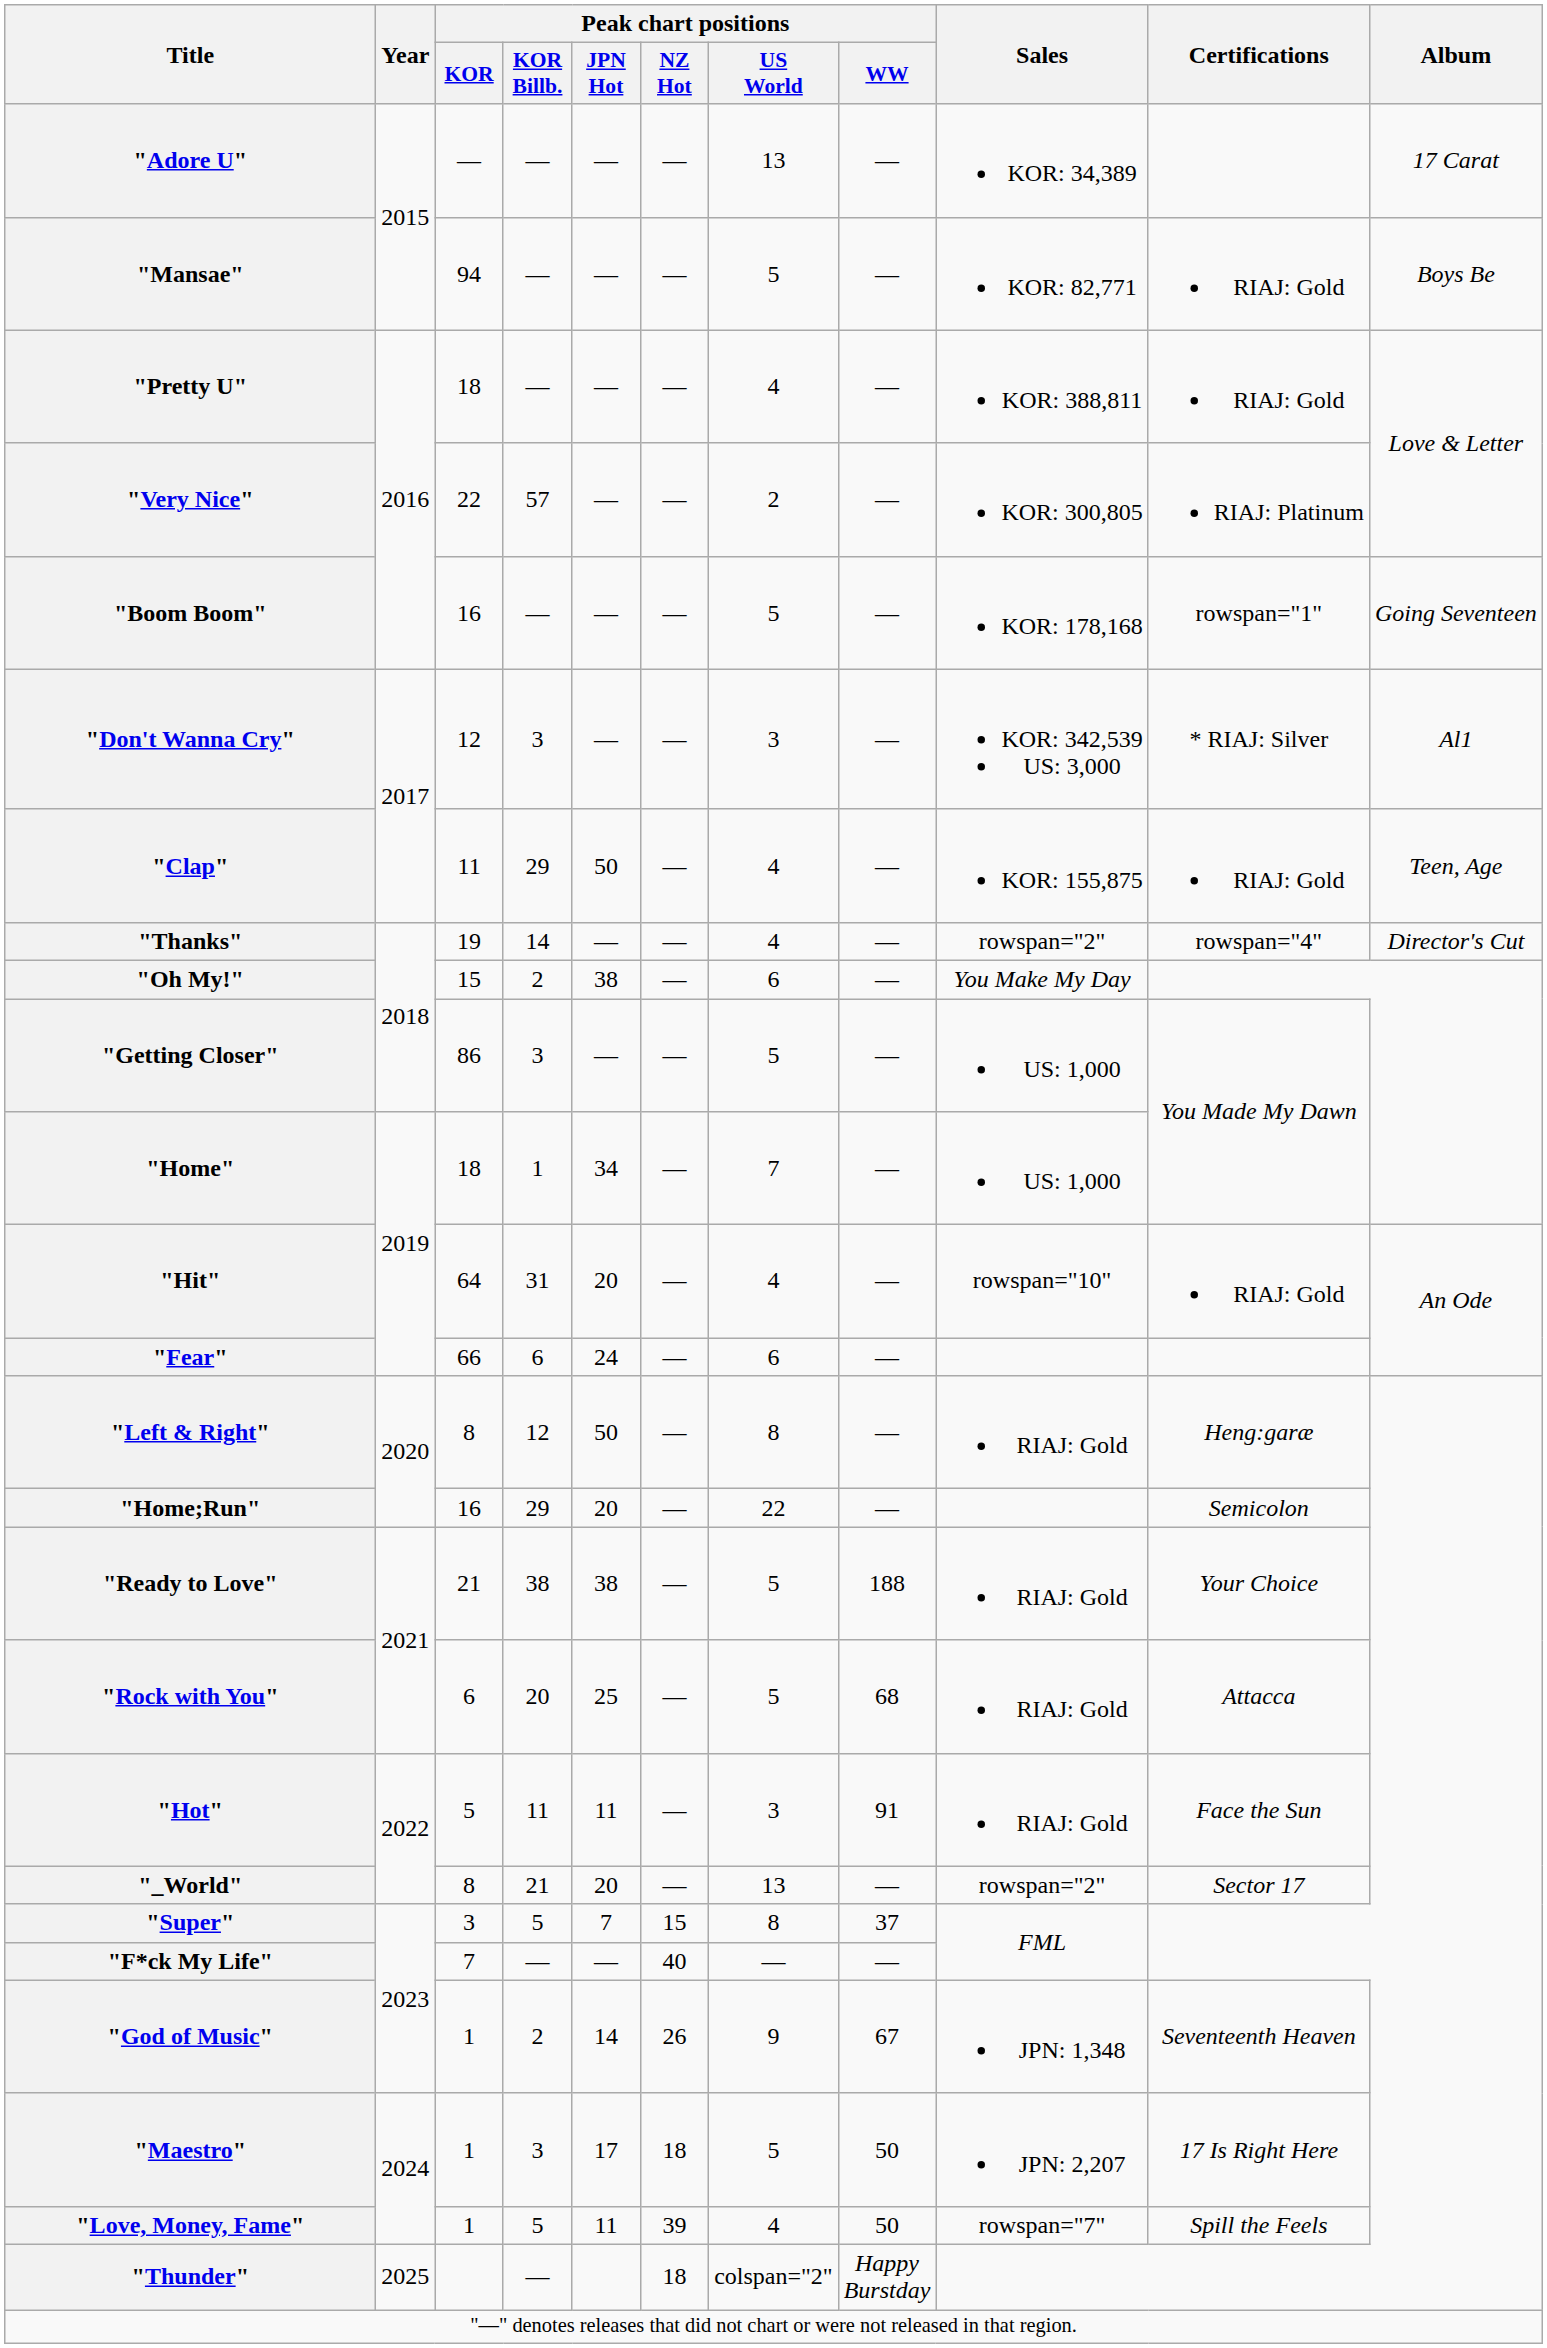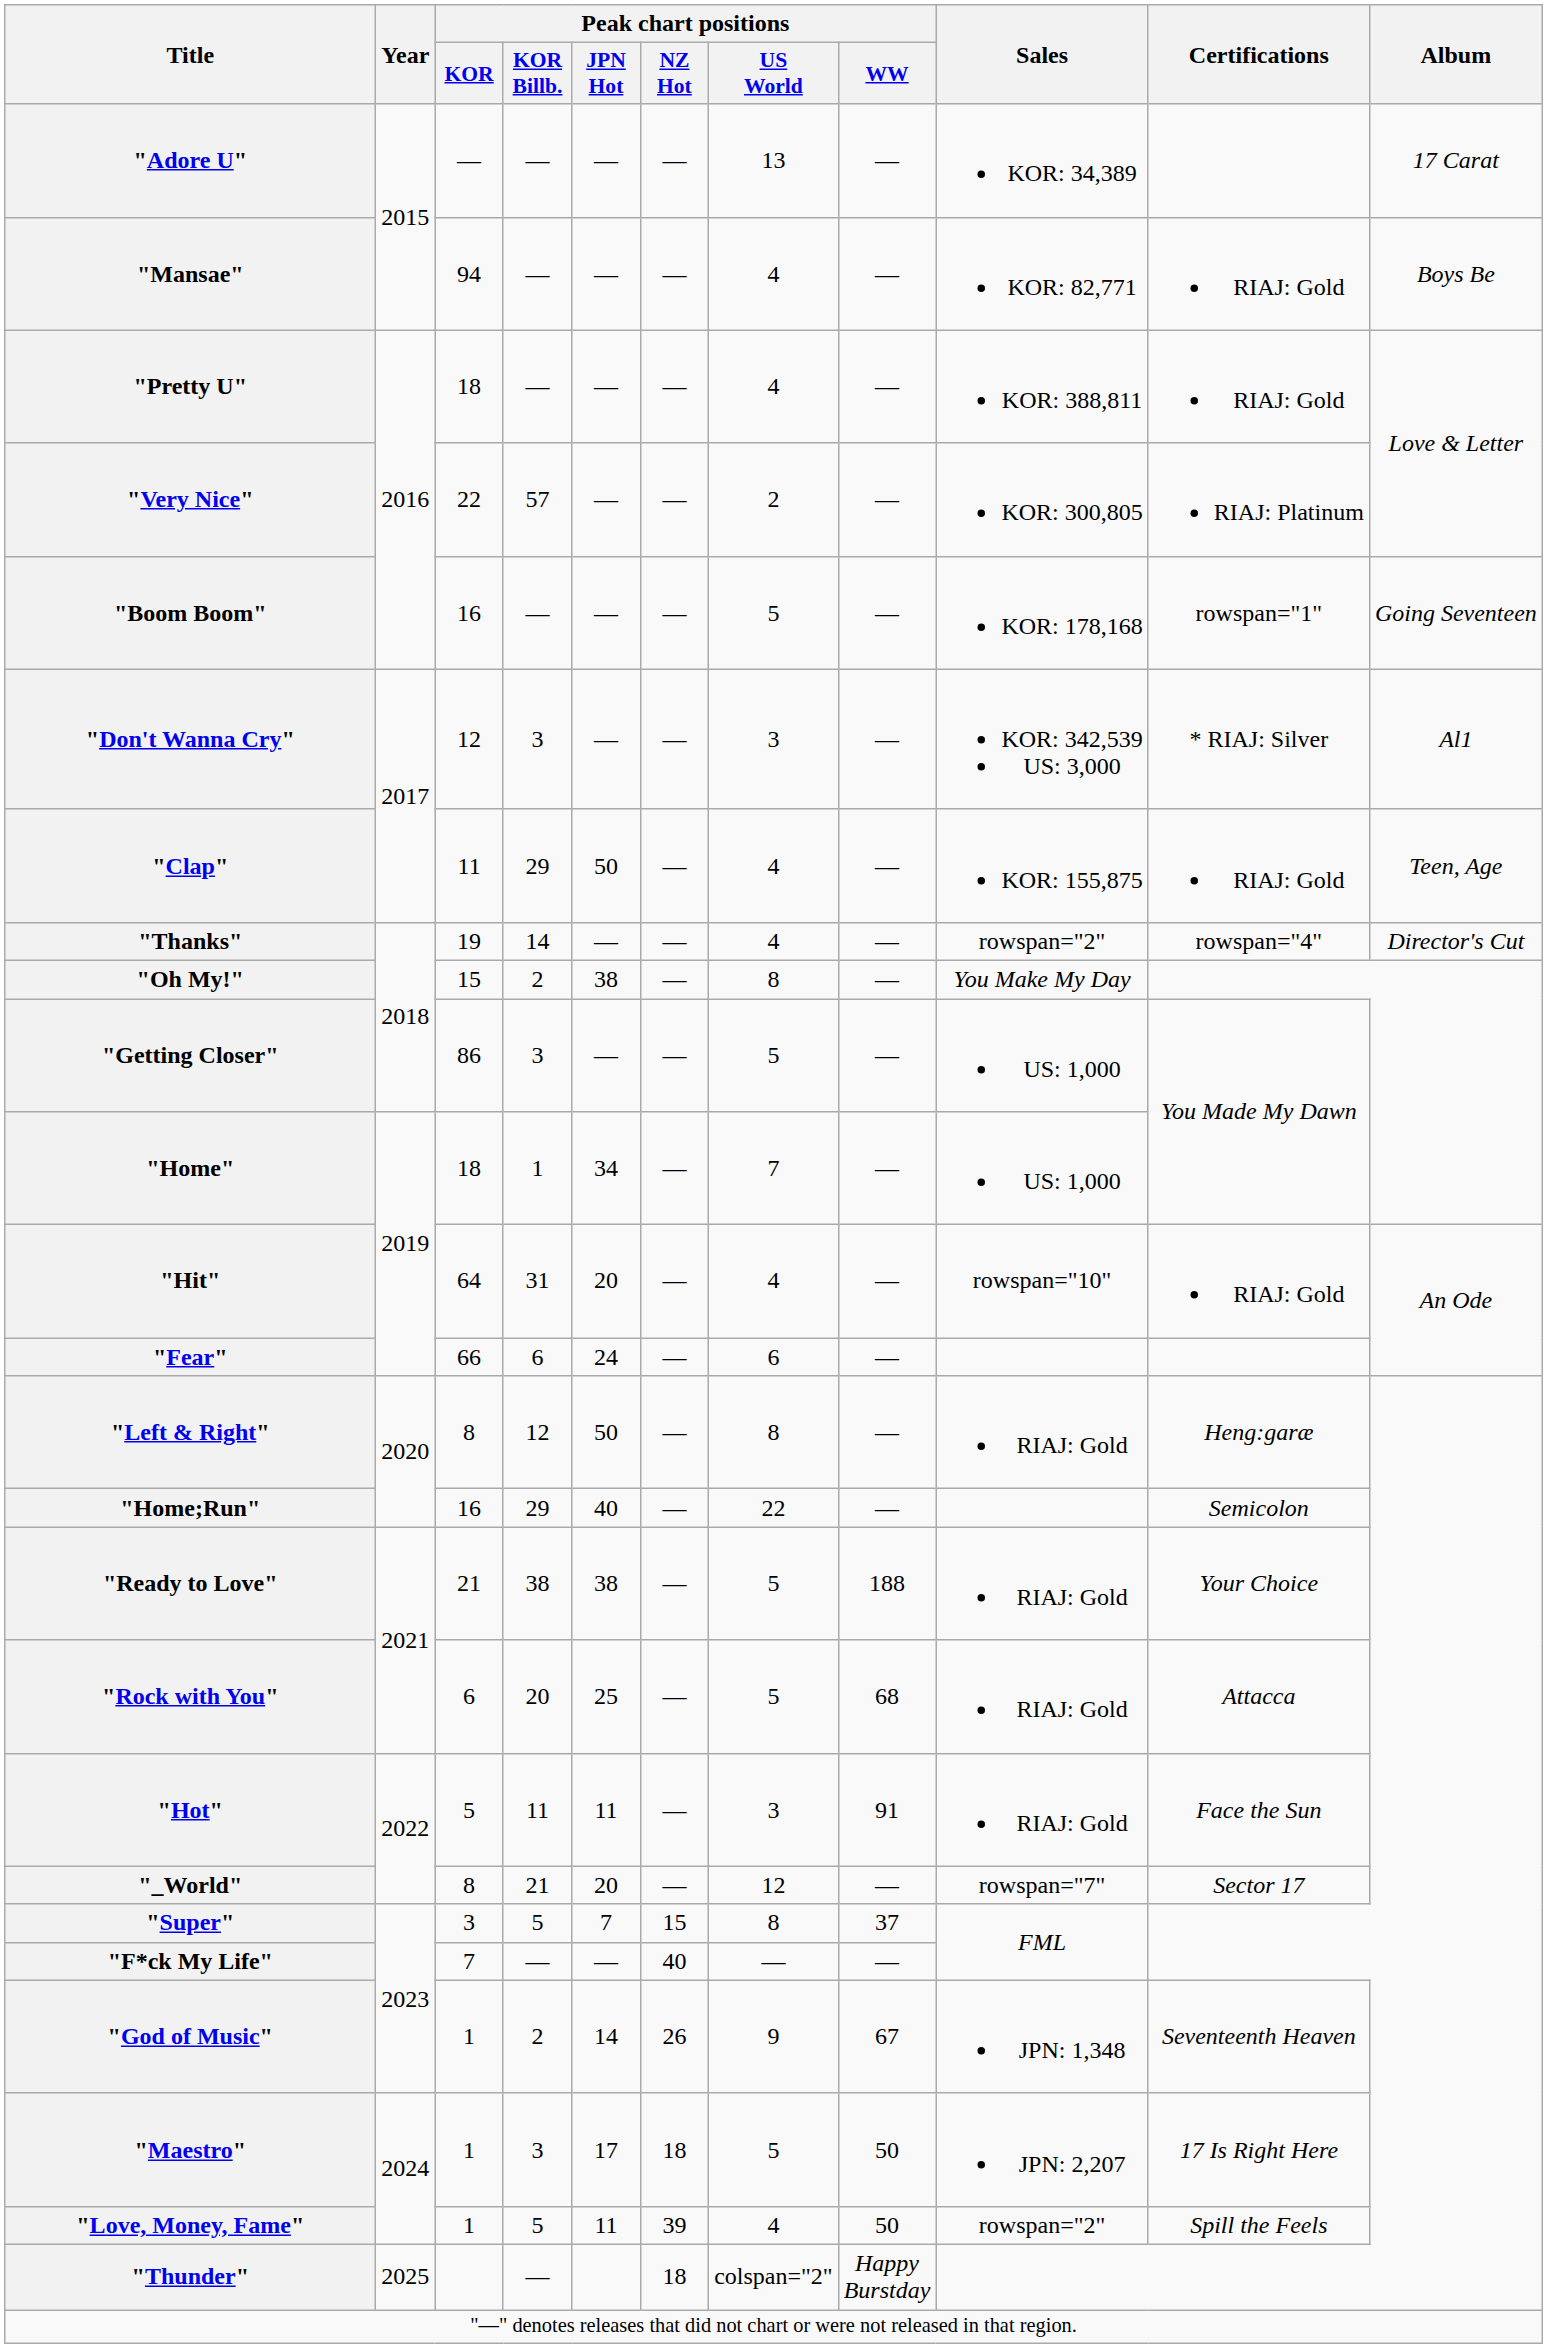(773, 273) 5 -> (773, 273) 4
(773, 979) 6 -> (773, 979) 8
(606, 1507) 20 -> (606, 1507) 40
(773, 1884) 13 -> (773, 1884) 12
(1042, 1884) rowspan="2" -> (1042, 1884) rowspan="7"
(1042, 2225) rowspan="7" -> (1042, 2225) rowspan="2"
